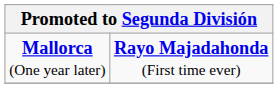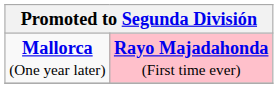(191, 58) no background -> (191, 58) pink background
